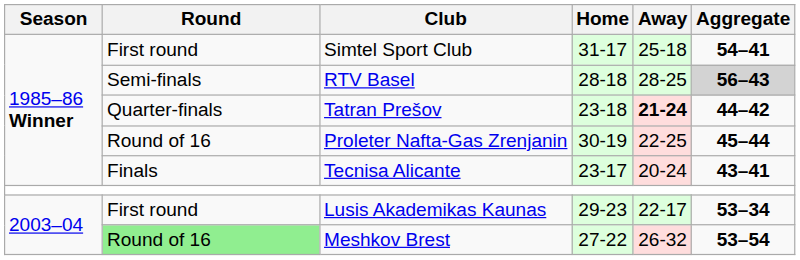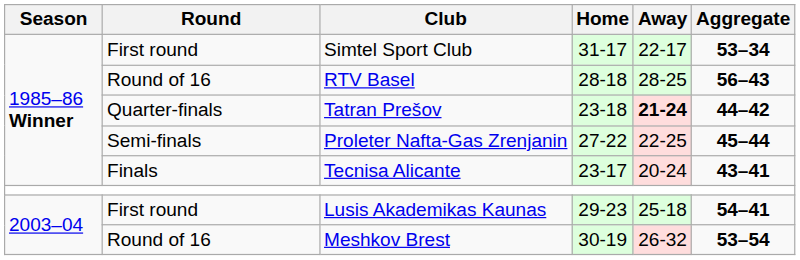(663, 49) 25-18 -> (663, 49) 22-17
(743, 49) 54–41 -> (743, 49) 53–34
(154, 79) Semi-finals -> (159, 79) Round of 16
(743, 79) lightgrey background -> (743, 79) no background
(159, 140) Round of 16 -> (154, 140) Semi-finals
(603, 140) 30-19 -> (603, 140) 27-22
(663, 209) 22-17 -> (663, 209) 25-18
(743, 209) 53–34 -> (743, 209) 54–41
(159, 239) lightgreen background -> (159, 239) no background
(603, 239) 27-22 -> (603, 239) 30-19
